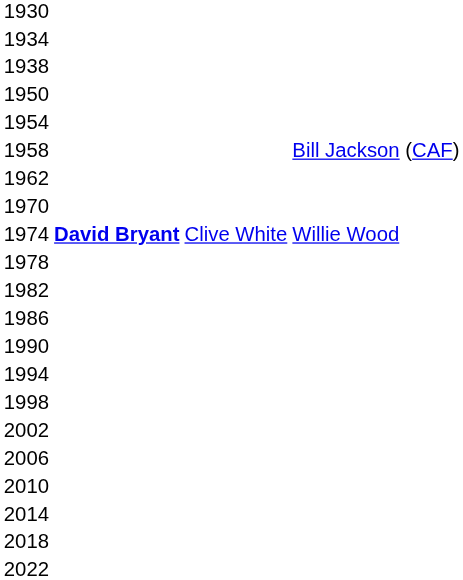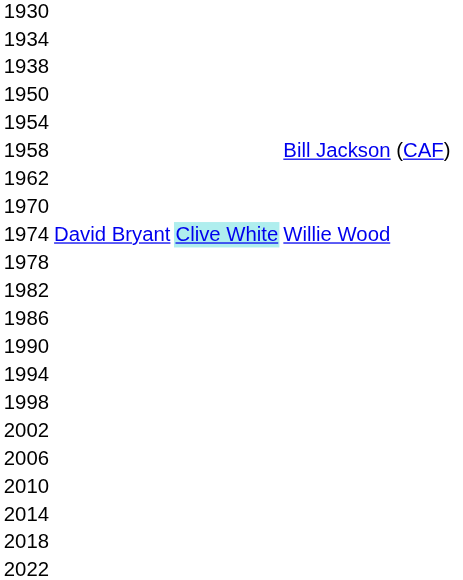(117, 234) bold -> (112, 234) normal
(236, 234) no background -> (227, 234) paleturquoise background
